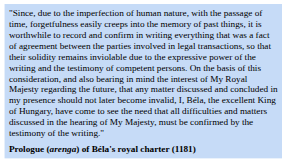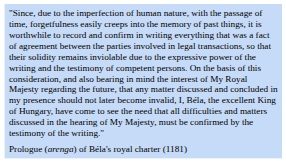(102, 148) bold -> (98, 148) normal
